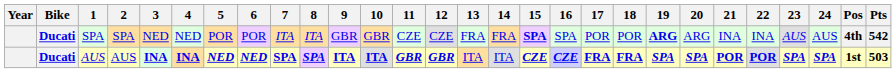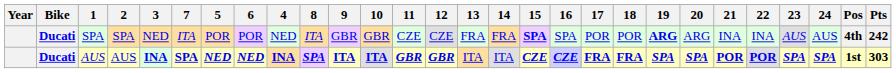columns swapped: (188, 15) <-> (285, 15)
(878, 36) 542 -> (878, 36) 242
(878, 57) 503 -> (878, 57) 303
